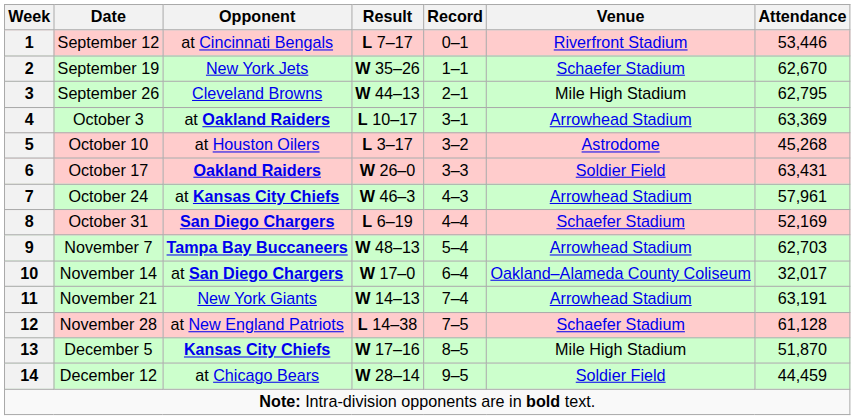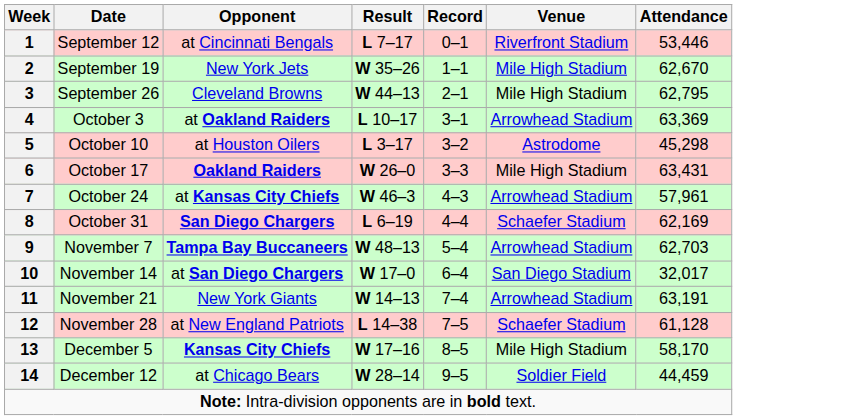(621, 68) Schaefer Stadium -> (561, 68) Mile High Stadium
(802, 145) 45,268 -> (684, 145) 45,298
(621, 171) Soldier Field -> (561, 171) Mile High Stadium
(802, 222) 52,169 -> (684, 222) 62,169
(621, 273) Oakland–Alameda County Coliseum -> (561, 273) San Diego Stadium
(802, 350) 51,870 -> (684, 350) 58,170
